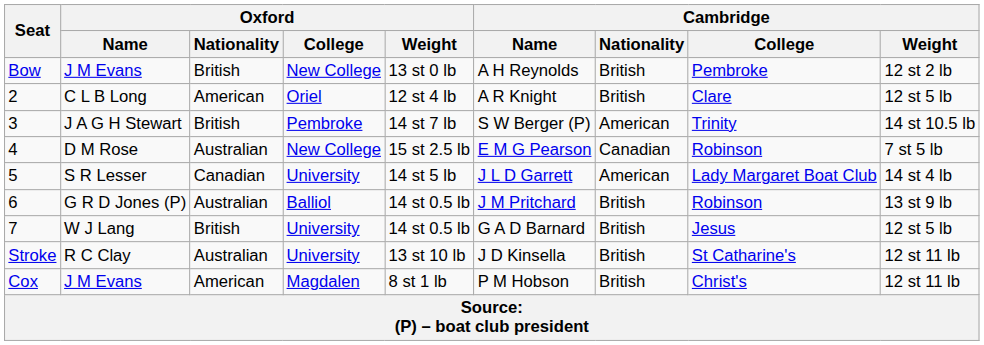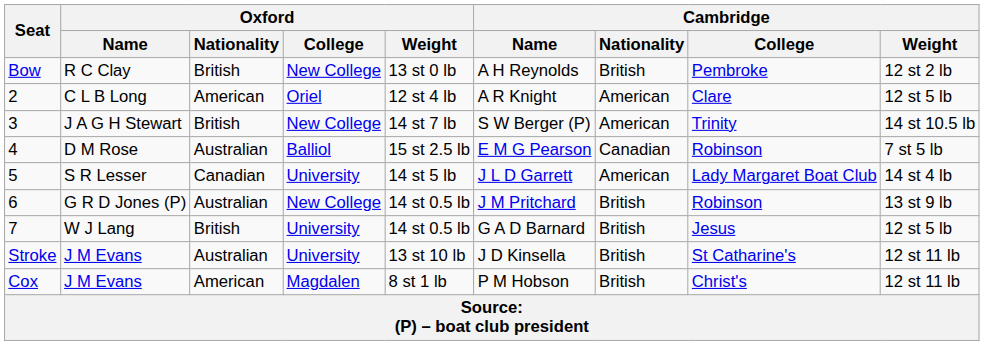(103, 70) J M Evans -> (97, 70) R C Clay
(622, 96) British -> (634, 96) American
(325, 123) Pembroke -> (334, 123) New College
(334, 149) New College -> (309, 149) Balliol
(309, 202) Balliol -> (334, 202) New College
(97, 255) R C Clay -> (103, 255) J M Evans
